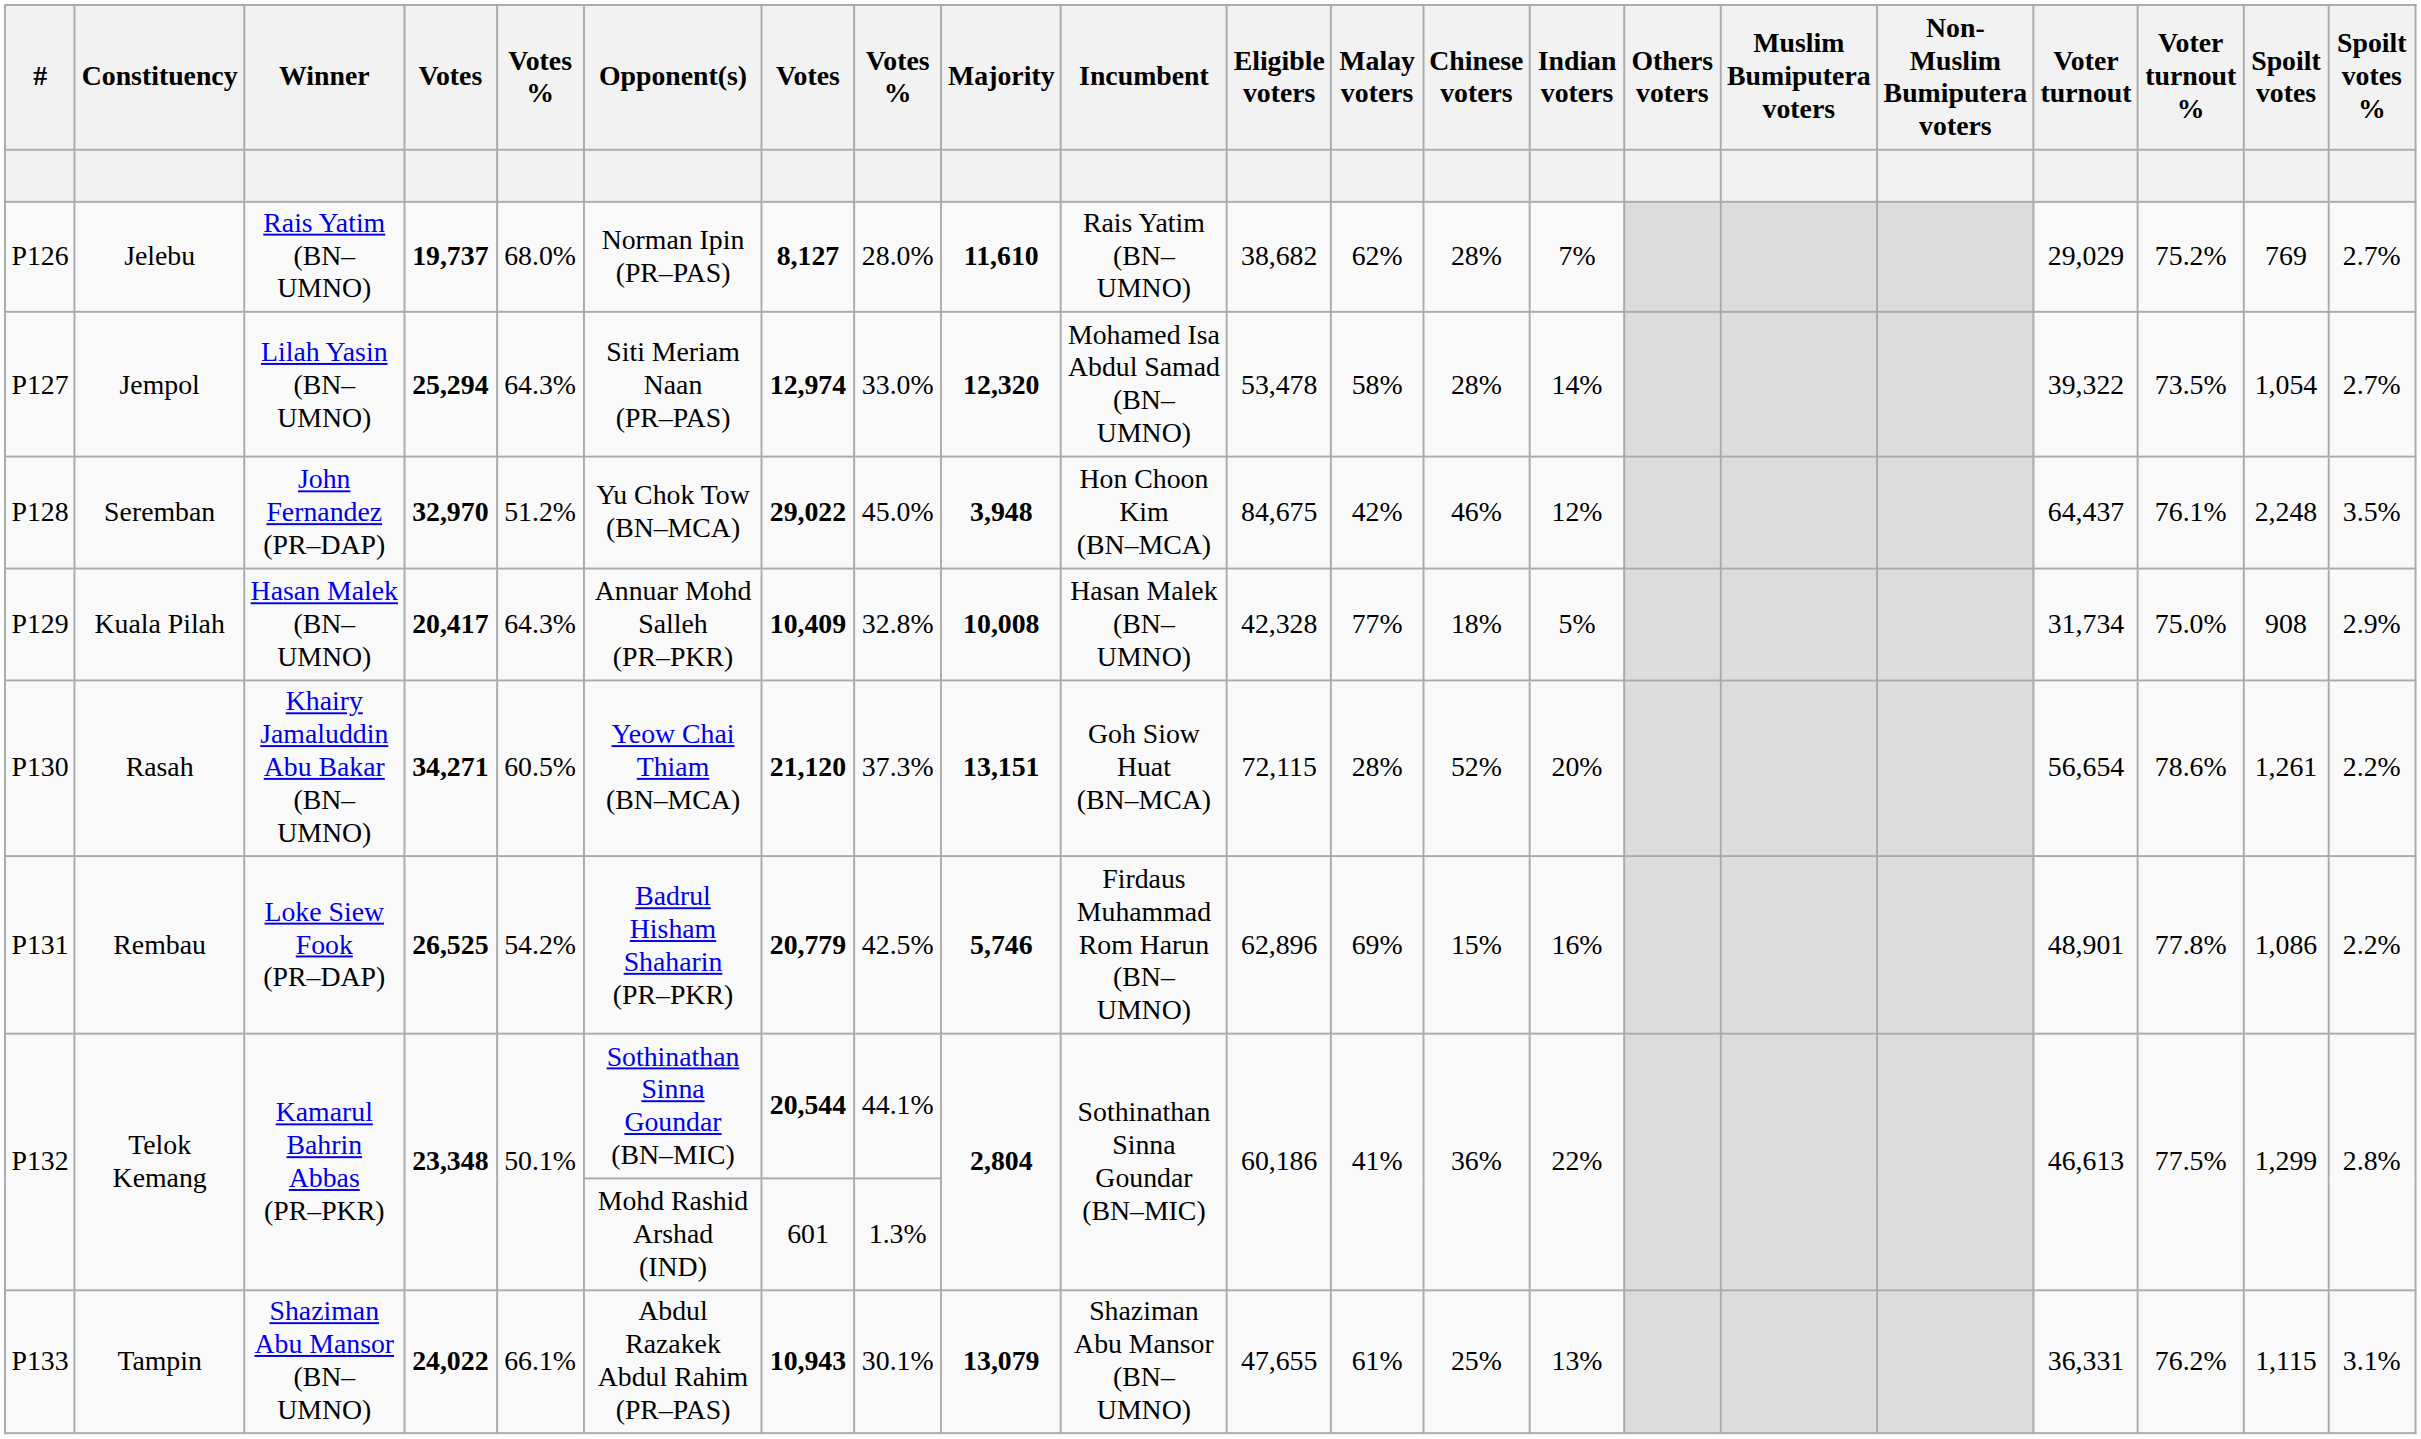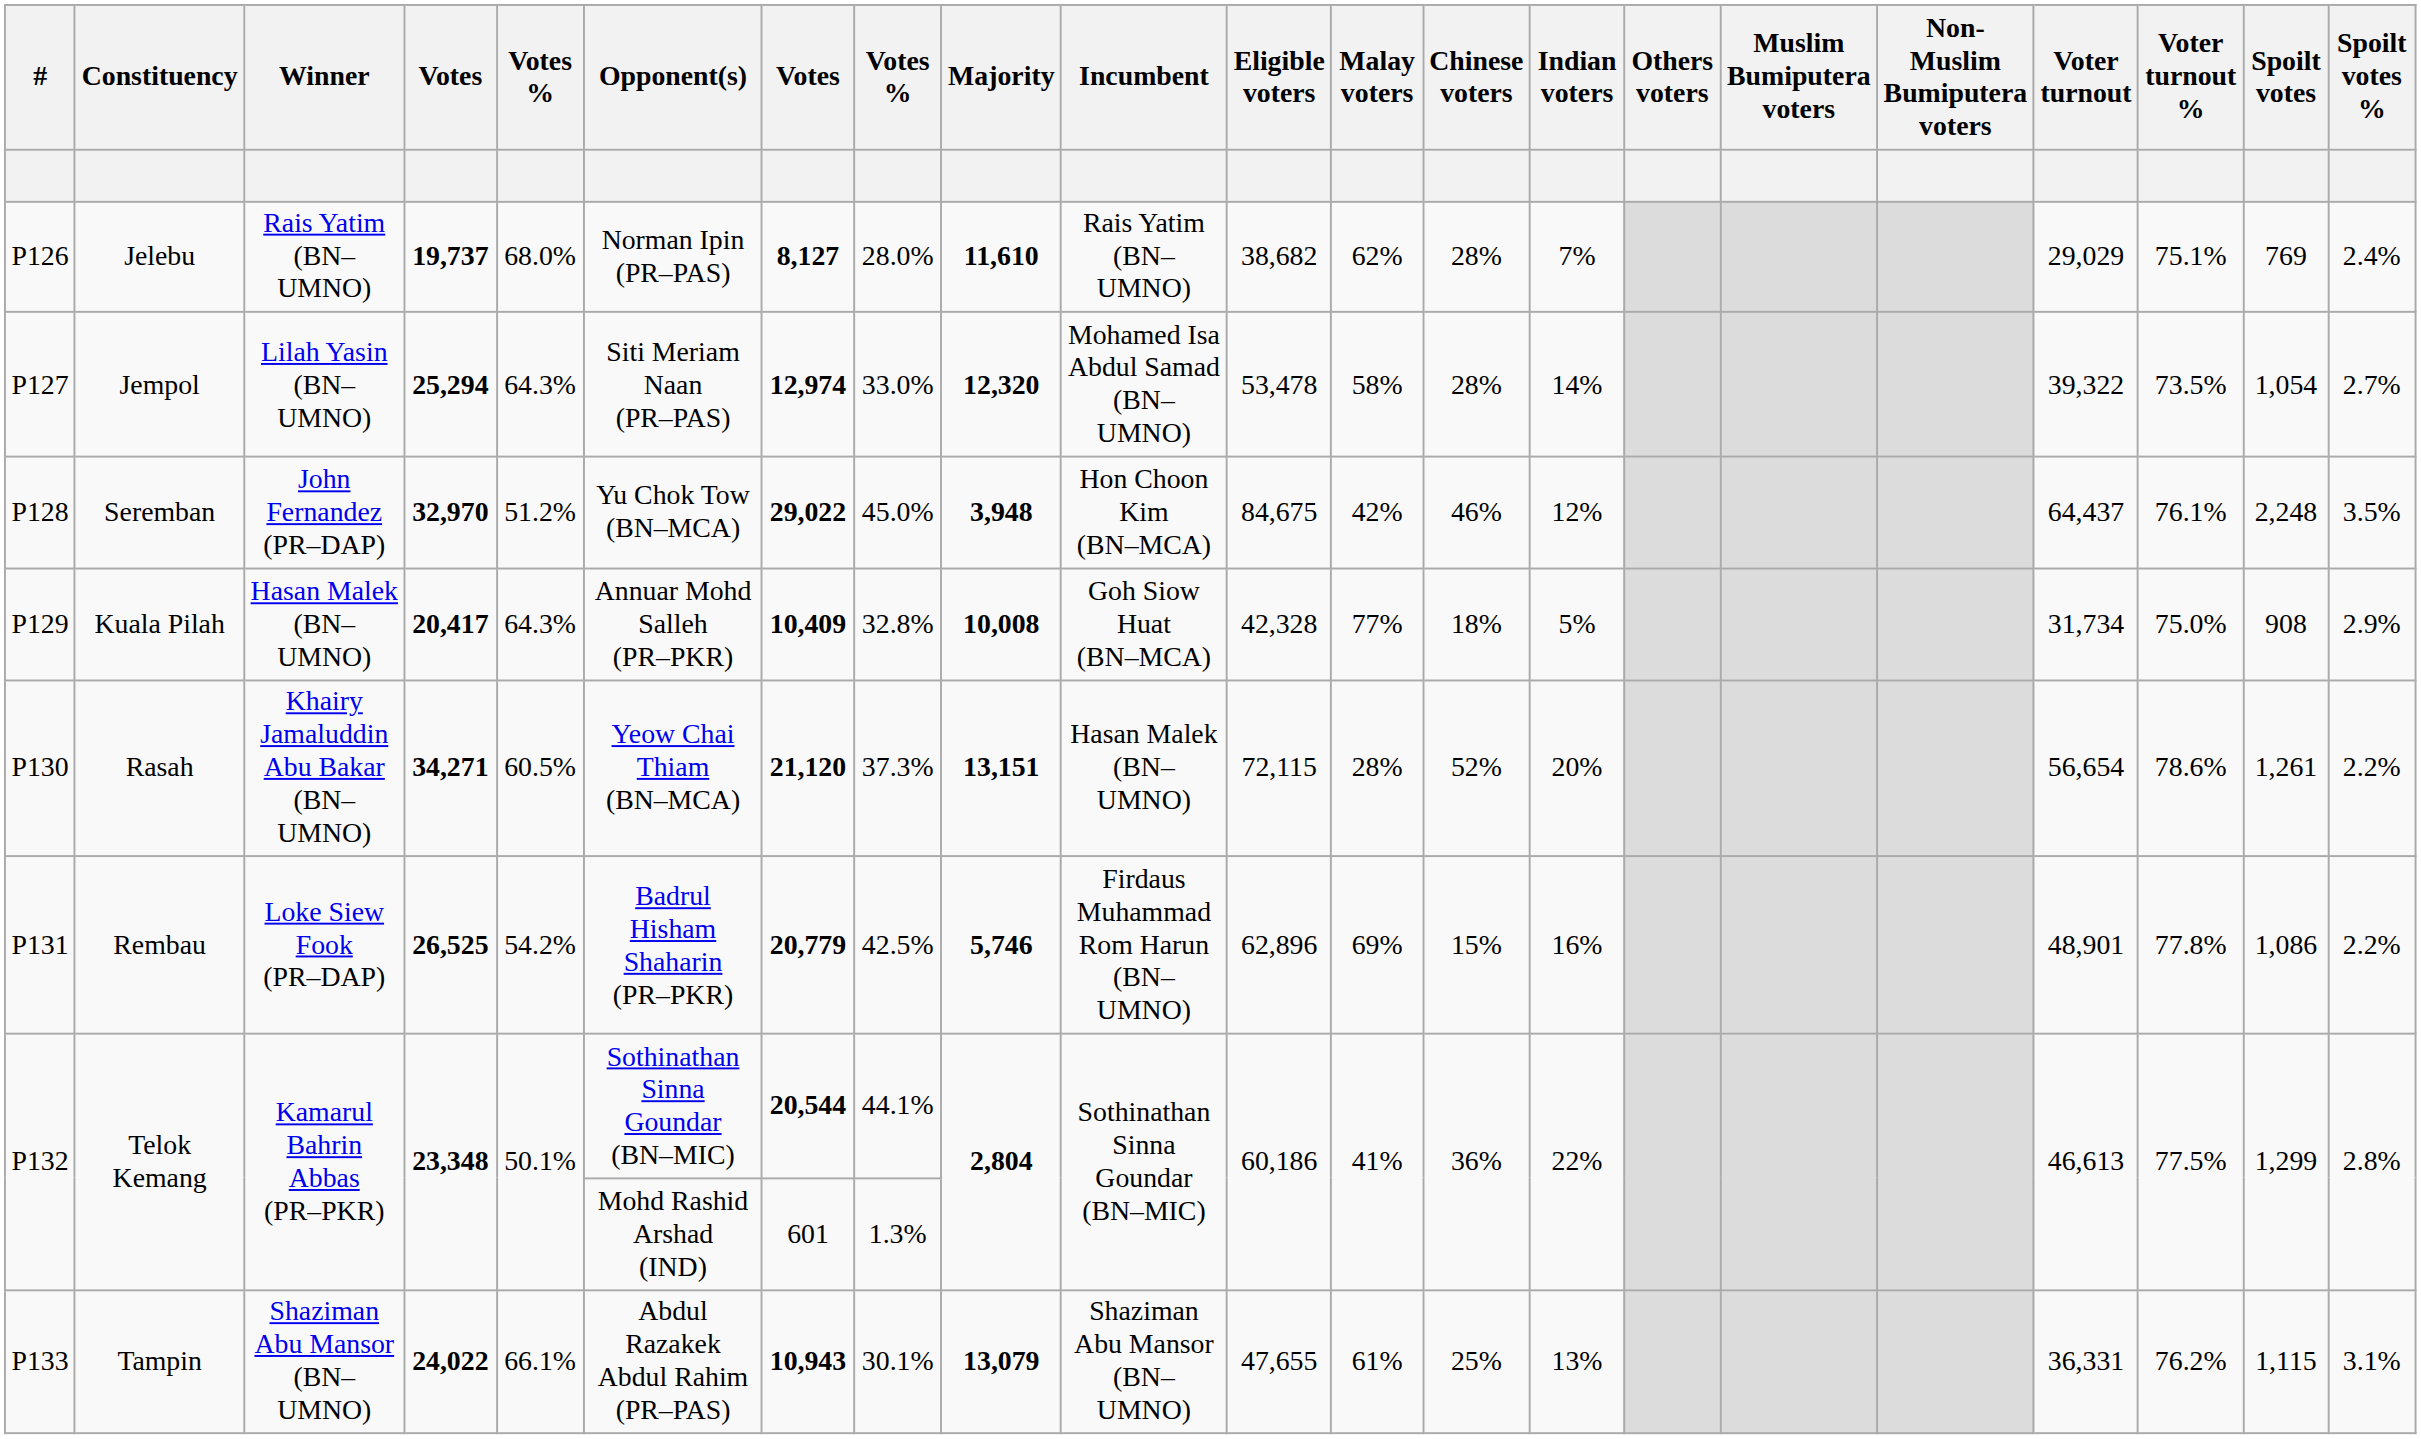(2191, 256) 75.2% -> (2191, 256) 75.1%
(2372, 256) 2.7% -> (2372, 256) 2.4%
(1144, 623) Hasan Malek (BN–UMNO) -> (1144, 623) Goh Siow Huat (BN–MCA)
(1144, 767) Goh Siow Huat (BN–MCA) -> (1144, 767) Hasan Malek (BN–UMNO)
